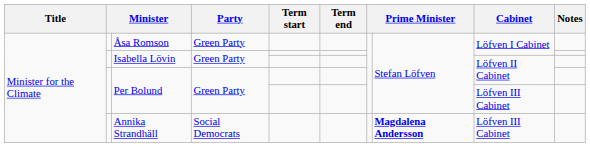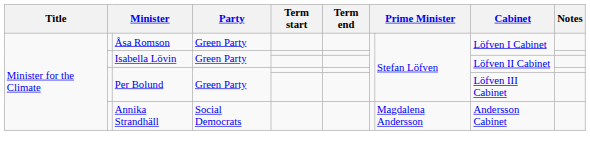(400, 128) bold -> (401, 116) normal
(498, 128) Löfven III Cabinet -> (496, 116) Andersson Cabinet
